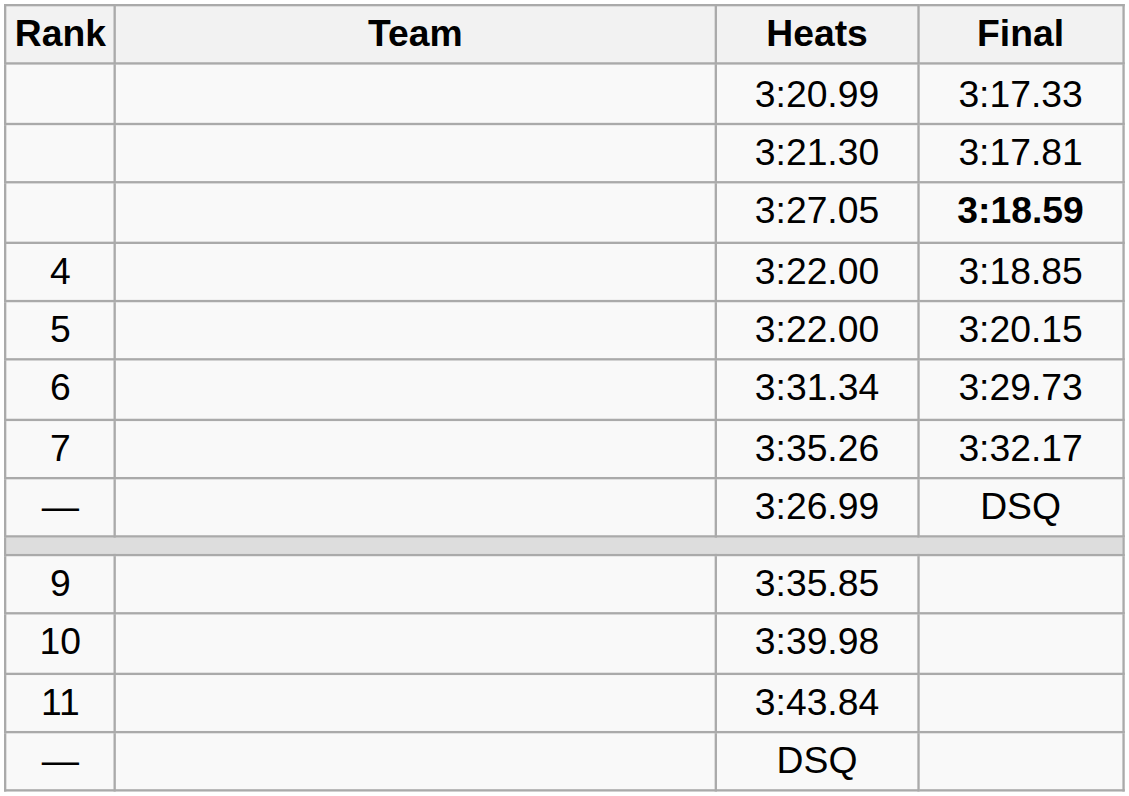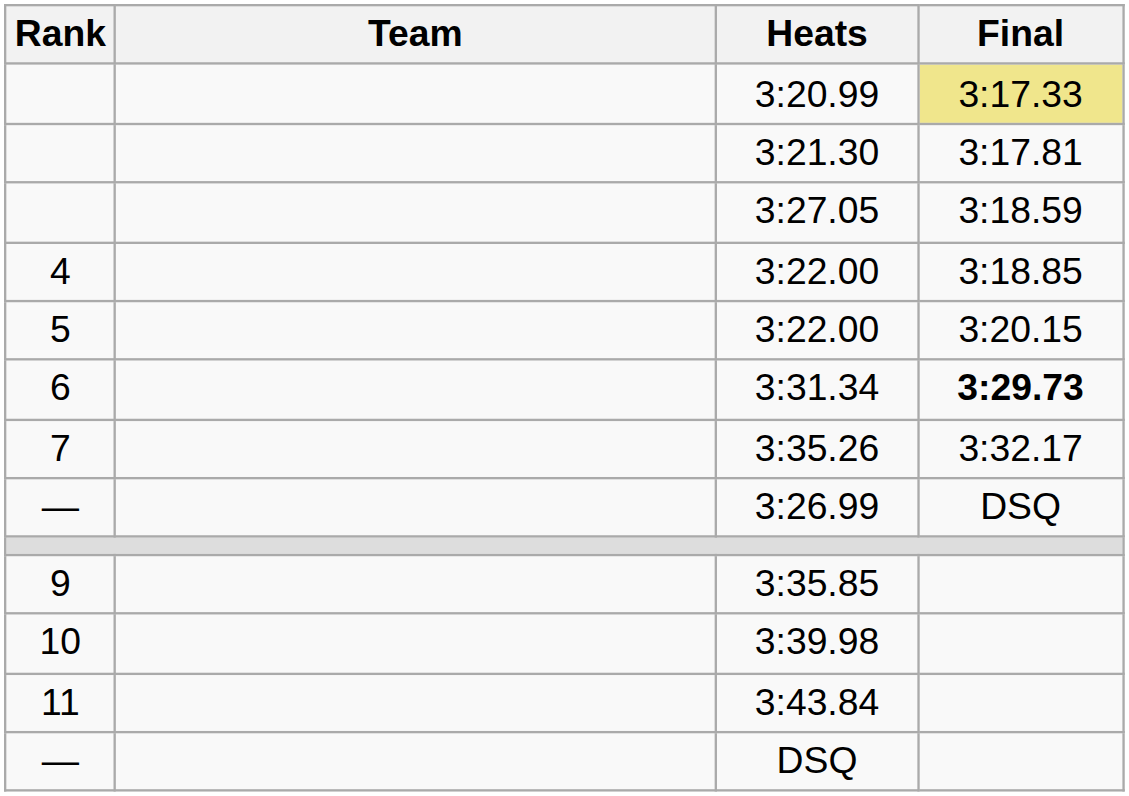(1021, 93) no background -> (1021, 93) khaki background
(1021, 211) bold -> (1021, 211) normal
(1021, 388) normal -> (1021, 388) bold
